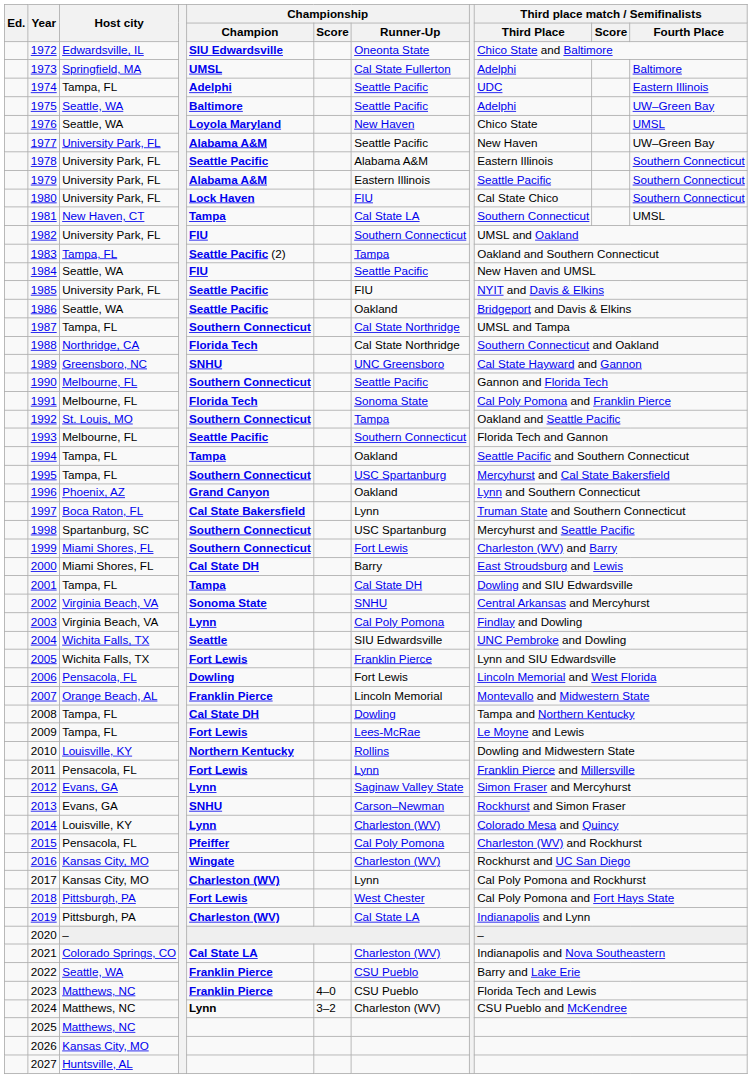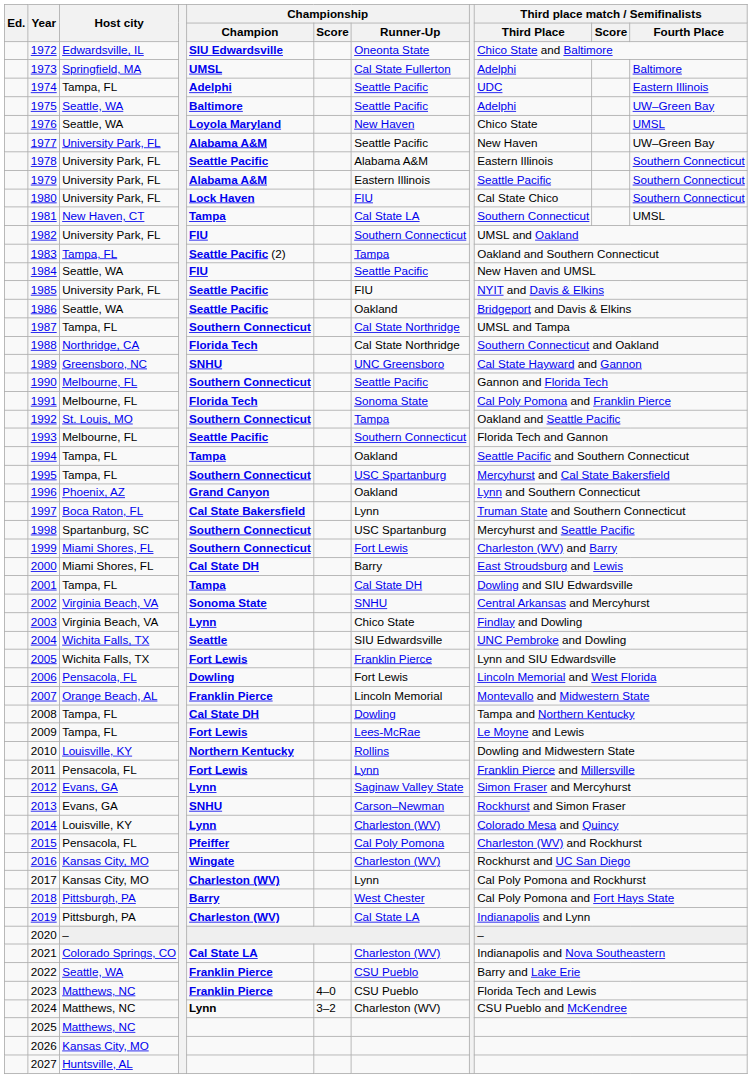(399, 622) Cal Poly Pomona -> (384, 622) Chico State
(218, 899) Fort Lewis -> (204, 899) Barry
